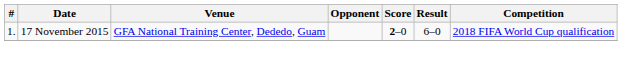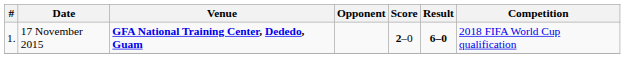(220, 31) normal -> (208, 37) bold
(432, 31) normal -> (438, 37) bold
